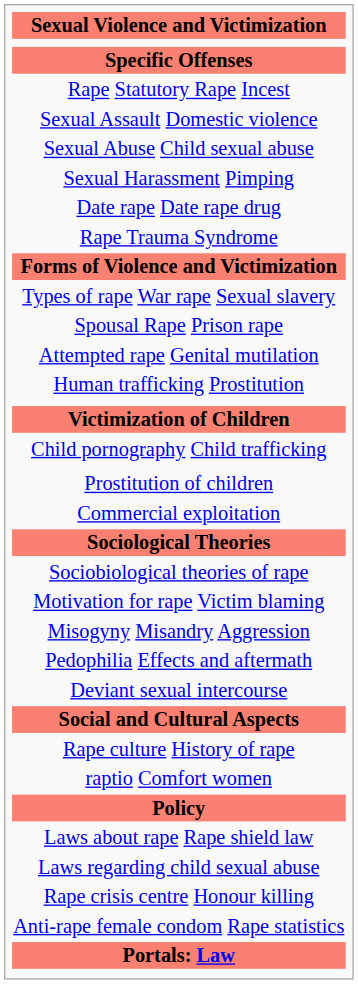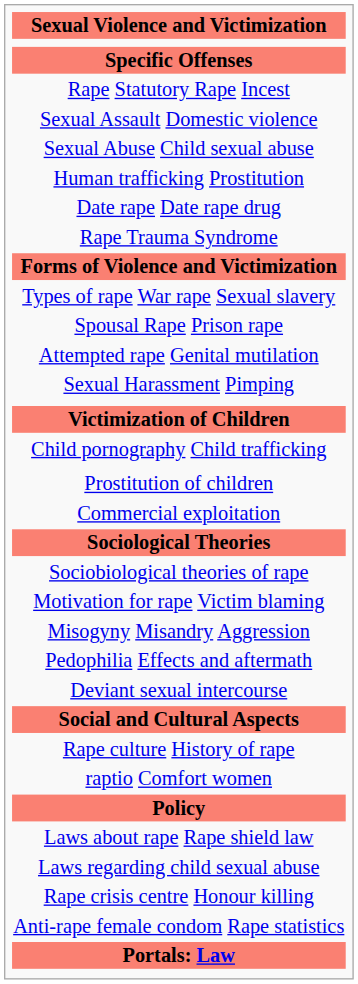(179, 178) Sexual Harassment Pimping -> (179, 178) Human trafficking Prostitution
(179, 384) Human trafficking Prostitution -> (179, 384) Sexual Harassment Pimping
